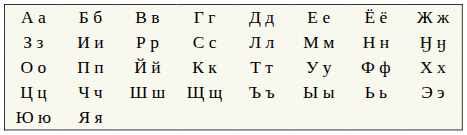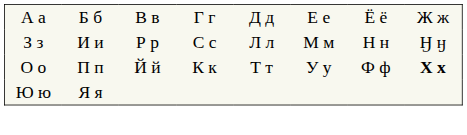(433, 67) normal -> (433, 67) bold
- row: (33, 92)
